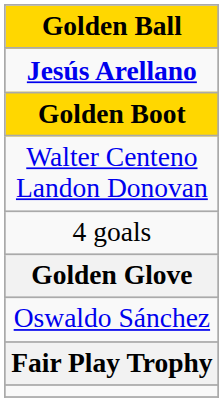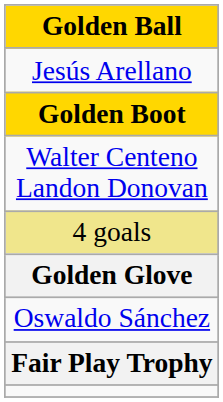(112, 69) bold -> (112, 69) normal
(112, 231) no background -> (112, 231) khaki background
